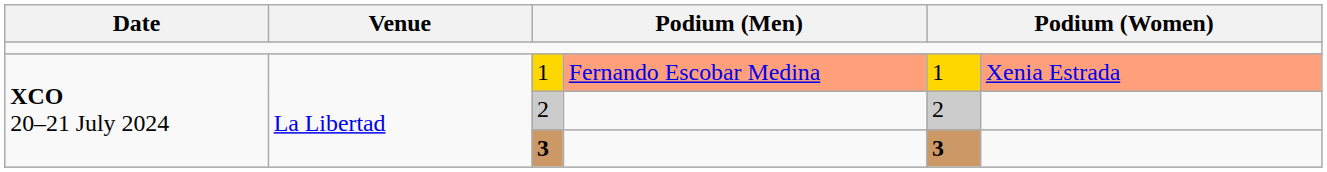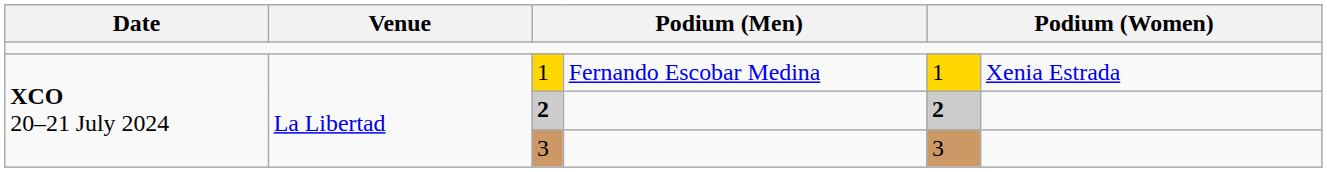(694, 72) lightsalmon background -> (694, 72) no background
(1053, 72) lightsalmon background -> (1053, 72) no background
(543, 110) normal -> (543, 110) bold
(938, 110) normal -> (938, 110) bold
(543, 147) bold -> (543, 147) normal
(938, 147) bold -> (938, 147) normal
